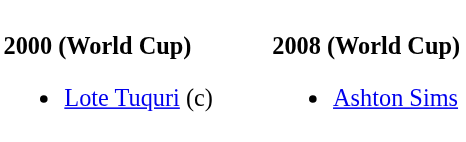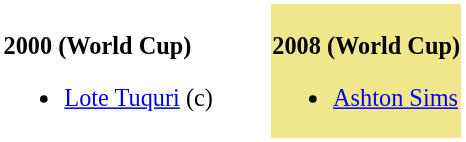(366, 72) no background -> (366, 72) khaki background
